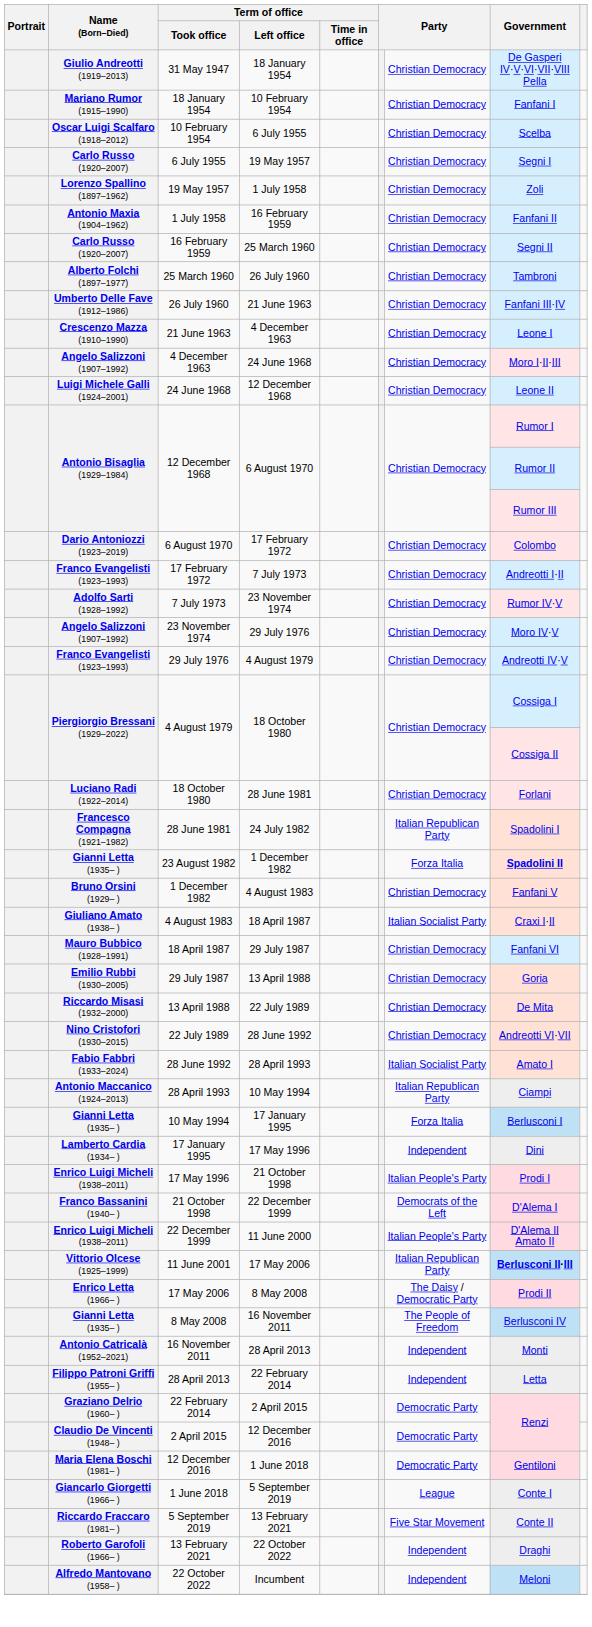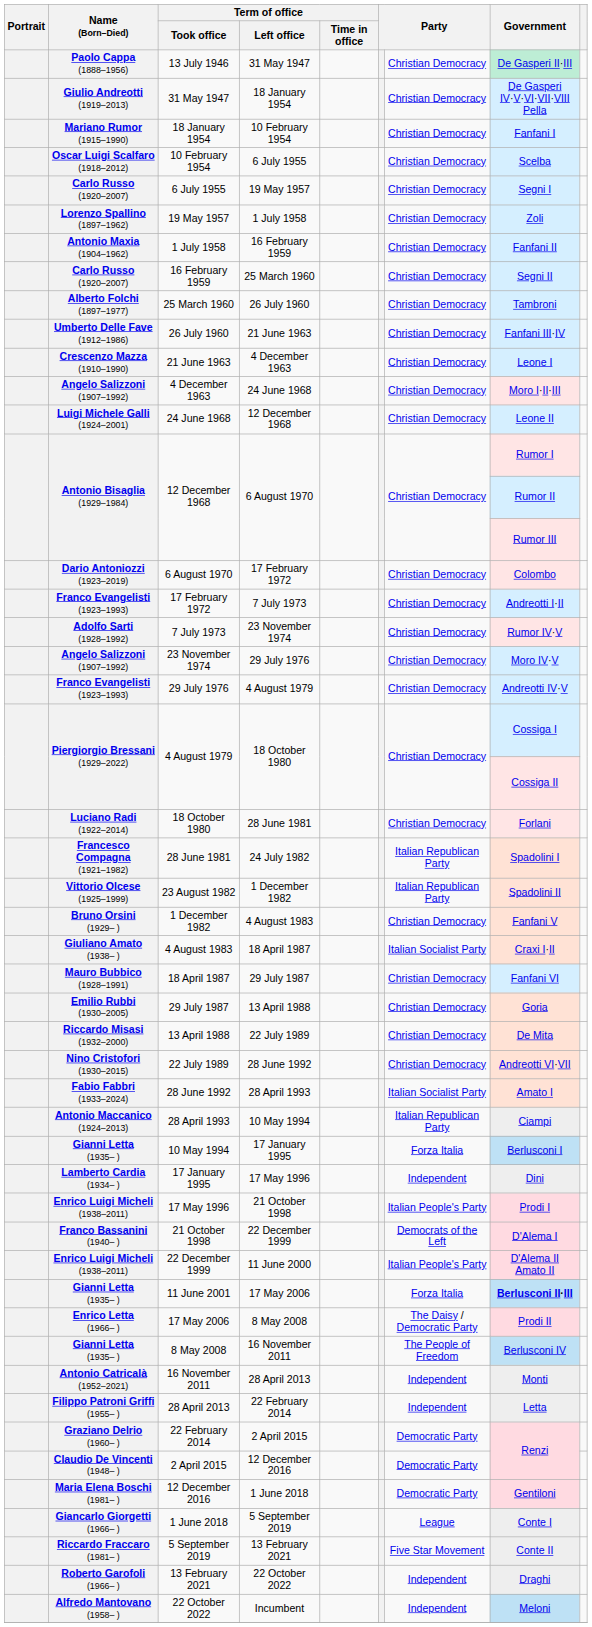+ row: (199, 64)
(103, 864) Gianni Letta (1935– ) -> (103, 892) Vittorio Olcese (1925–1999)
(437, 864) Forza Italia -> (437, 892) Italian Republican Party
(535, 864) bold -> (535, 892) normal
(103, 1264) Vittorio Olcese (1925–1999) -> (103, 1293) Gianni Letta (1935– )
(437, 1264) Italian Republican Party -> (437, 1293) Forza Italia
